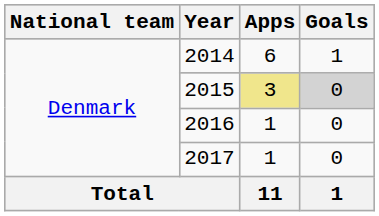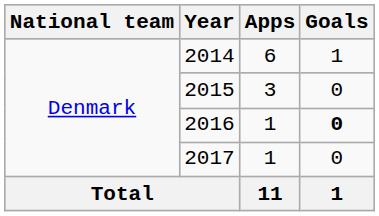(270, 91) khaki background -> (270, 91) no background
(337, 91) lightgrey background -> (337, 91) no background
(337, 125) normal -> (337, 125) bold
